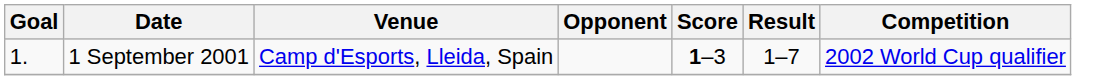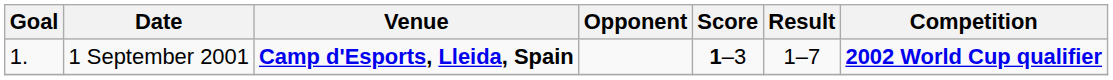(406, 56) normal -> (416, 56) bold
(945, 56) normal -> (974, 56) bold
